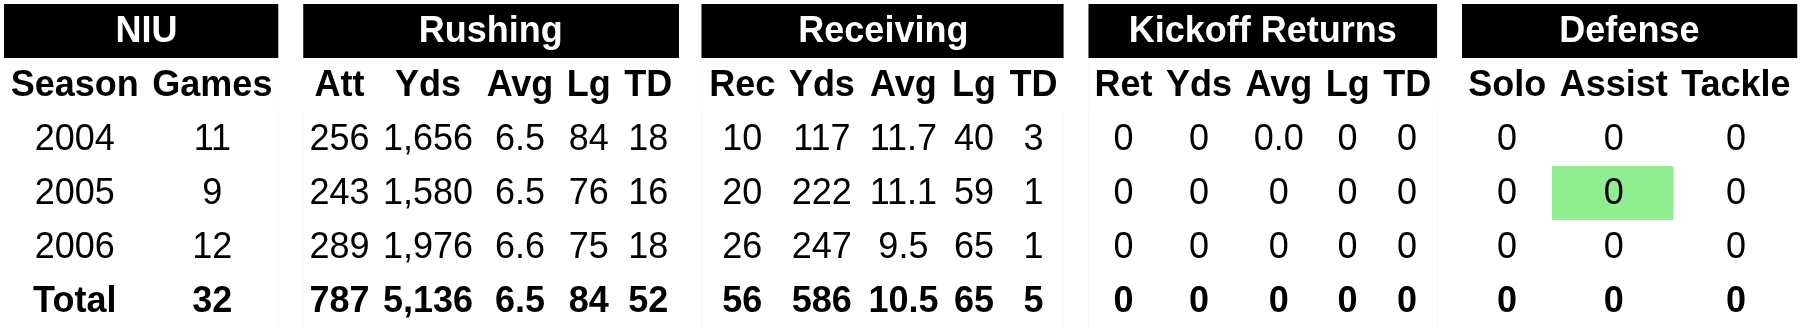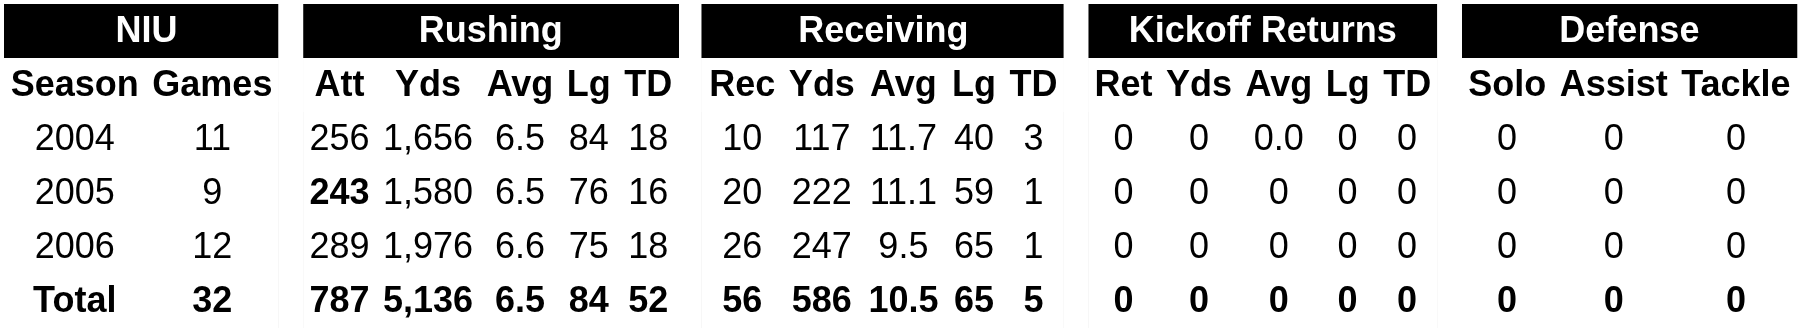(339, 192) normal -> (339, 192) bold
(1614, 192) lightgreen background -> (1614, 192) no background
